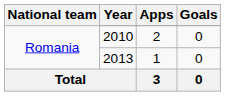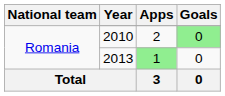(199, 36) no background -> (199, 36) lightgreen background
(157, 58) no background -> (157, 58) lightgreen background
